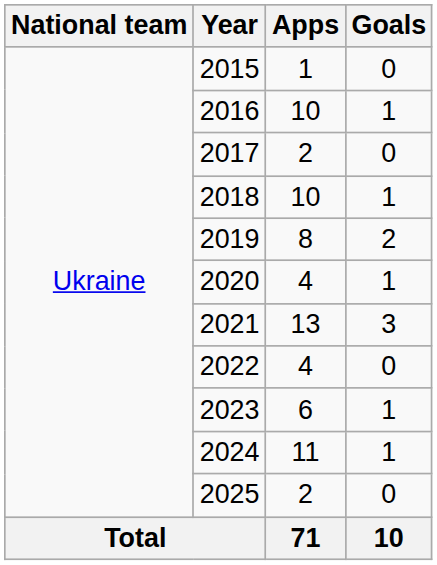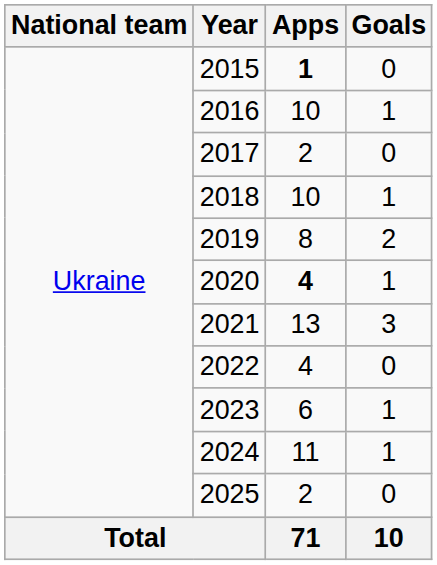(305, 68) normal -> (305, 68) bold
(305, 281) normal -> (305, 281) bold
